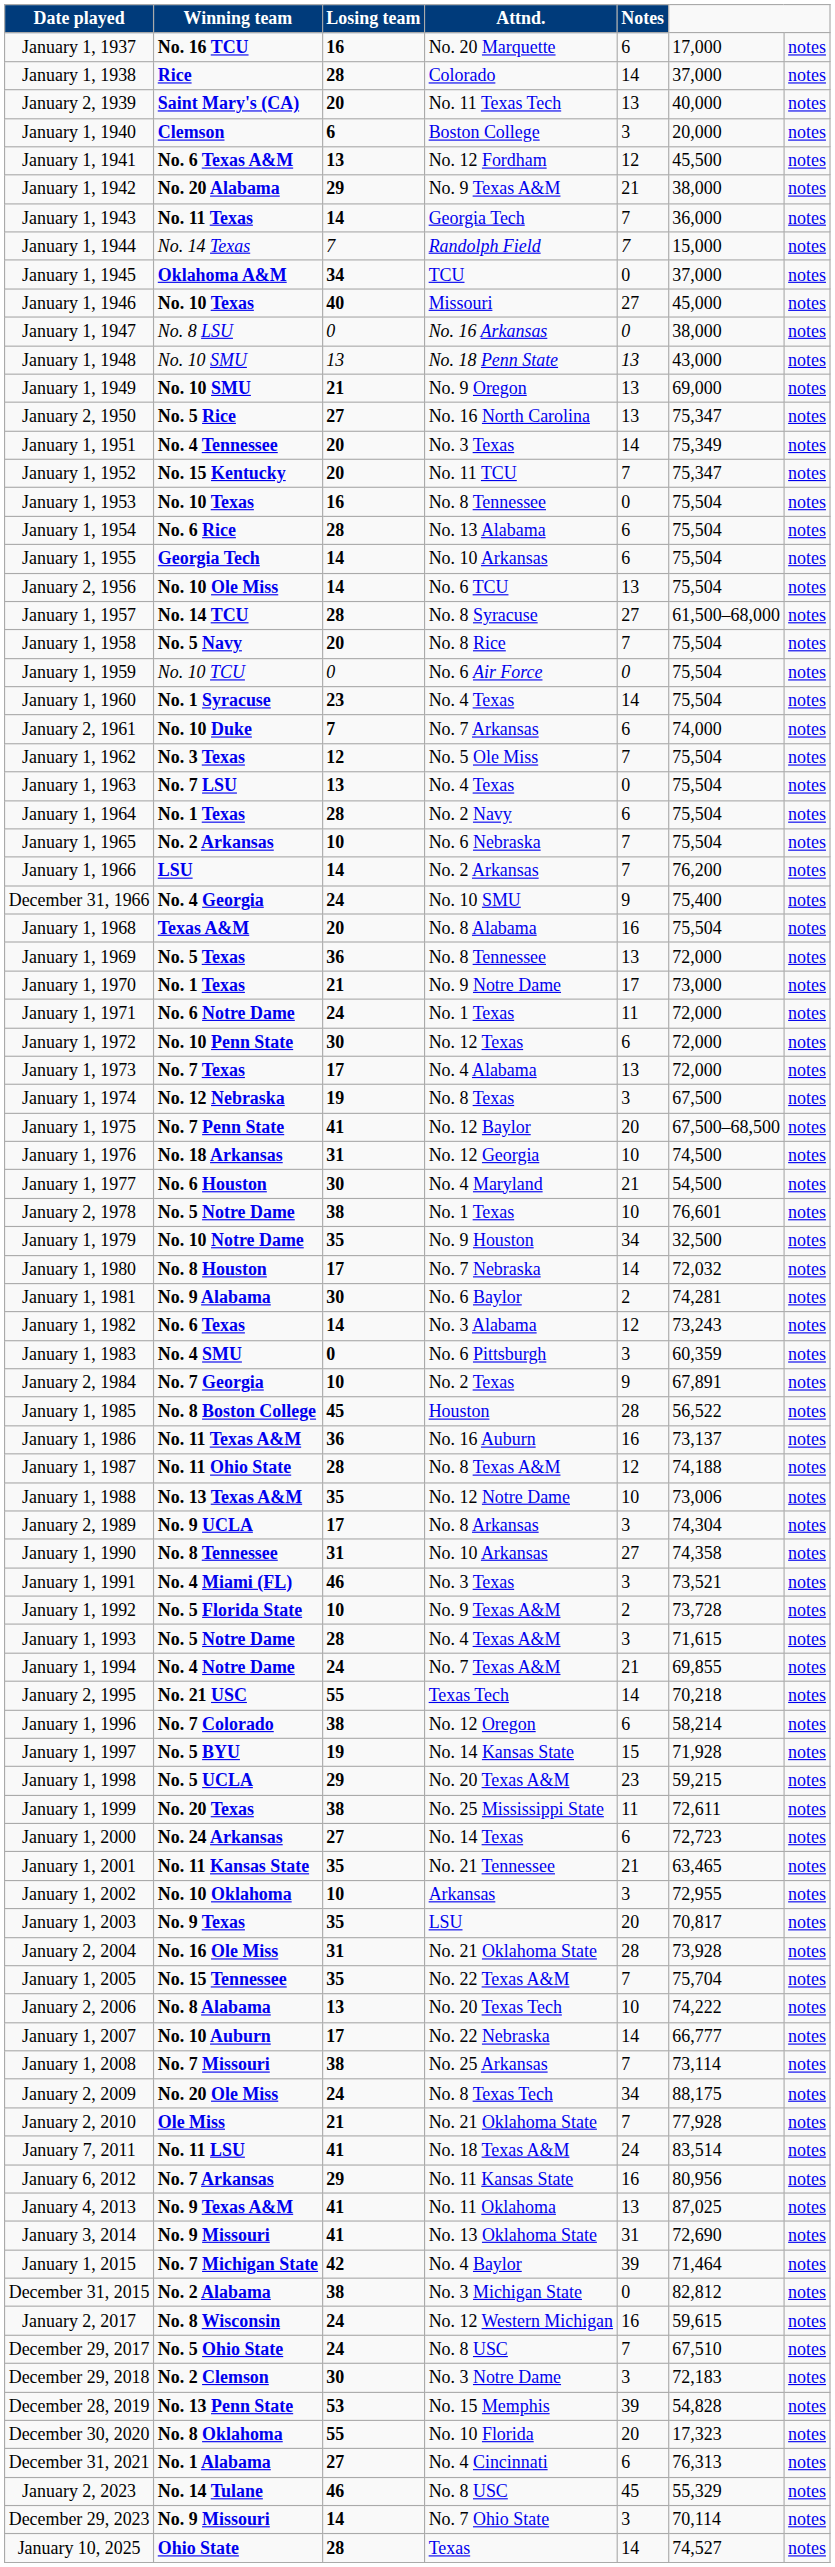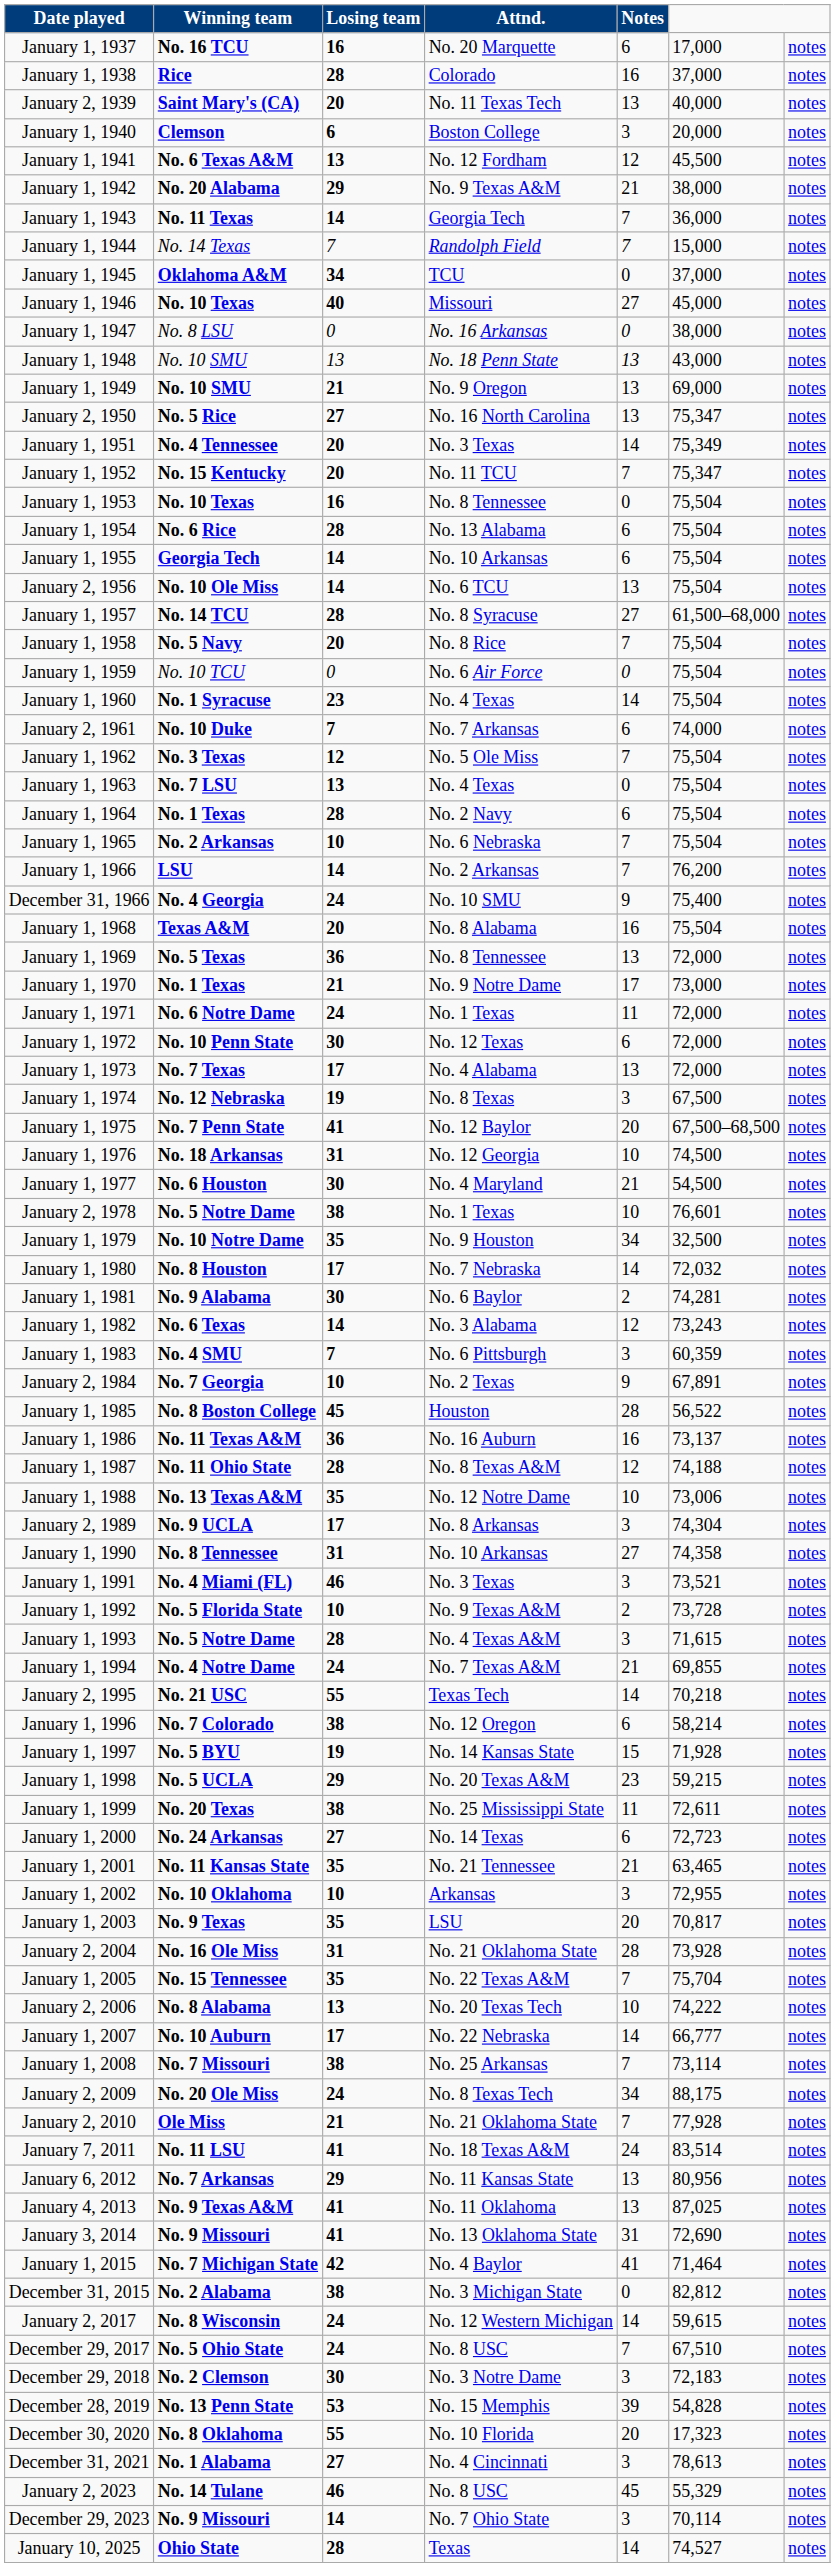(630, 75) 14 -> (630, 75) 16
(331, 1354) 0 -> (331, 1354) 7
(630, 2178) 16 -> (630, 2178) 13
(630, 2263) 39 -> (630, 2263) 41
(630, 2320) 16 -> (630, 2320) 14
(626, 2462) 6 -> (626, 2462) 3
(697, 2462) 76,313 -> (697, 2462) 78,613
